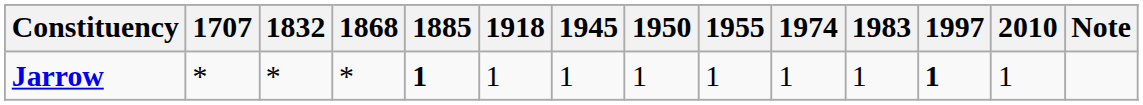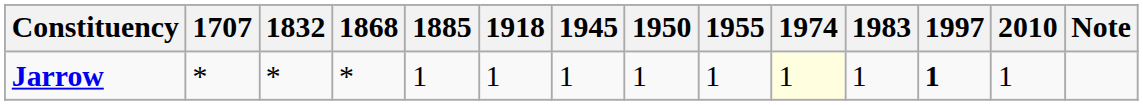(420, 75) bold -> (420, 75) normal
(786, 75) no background -> (786, 75) lightyellow background
